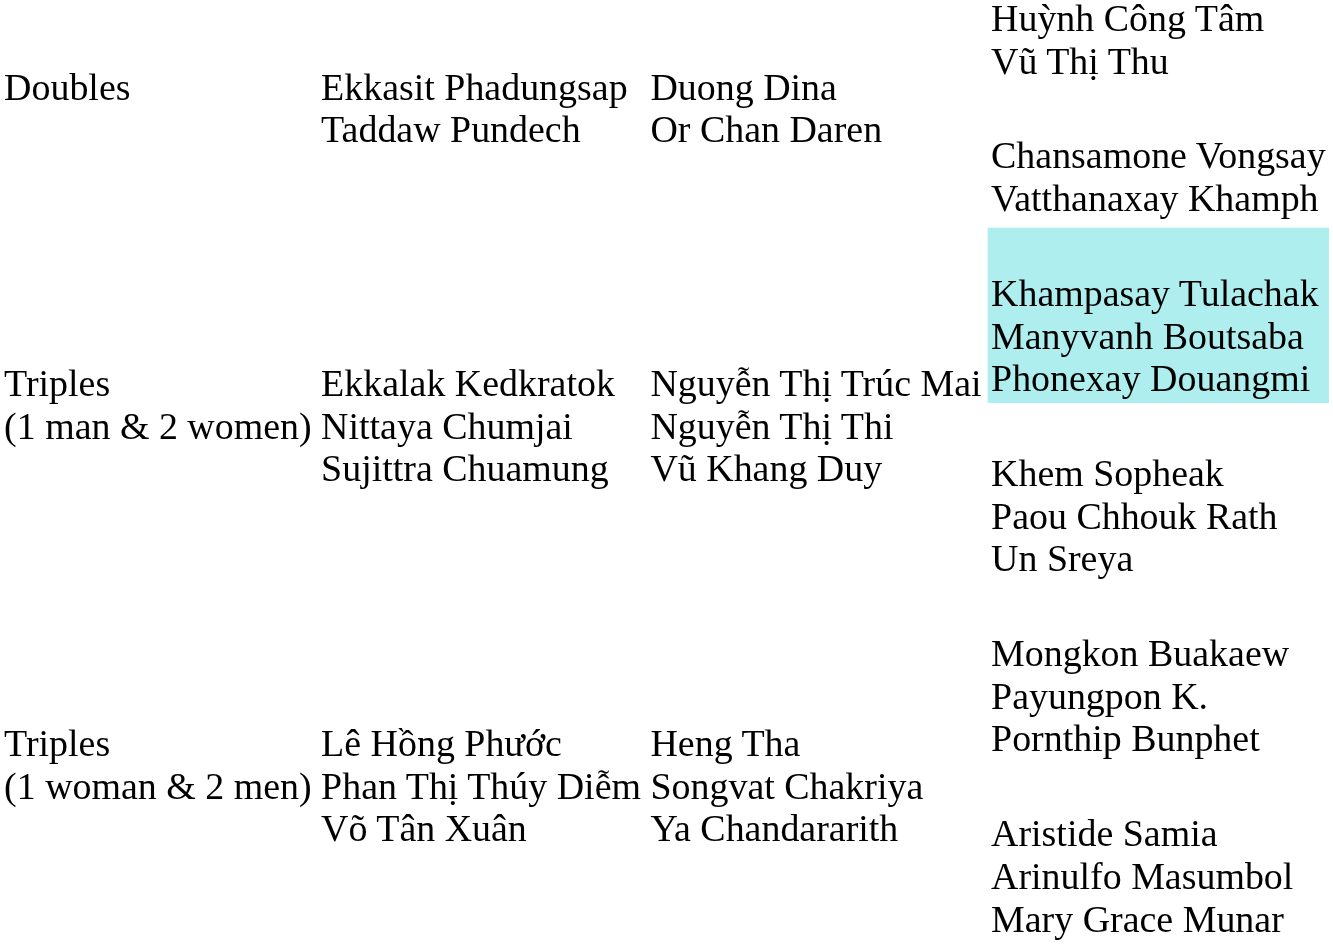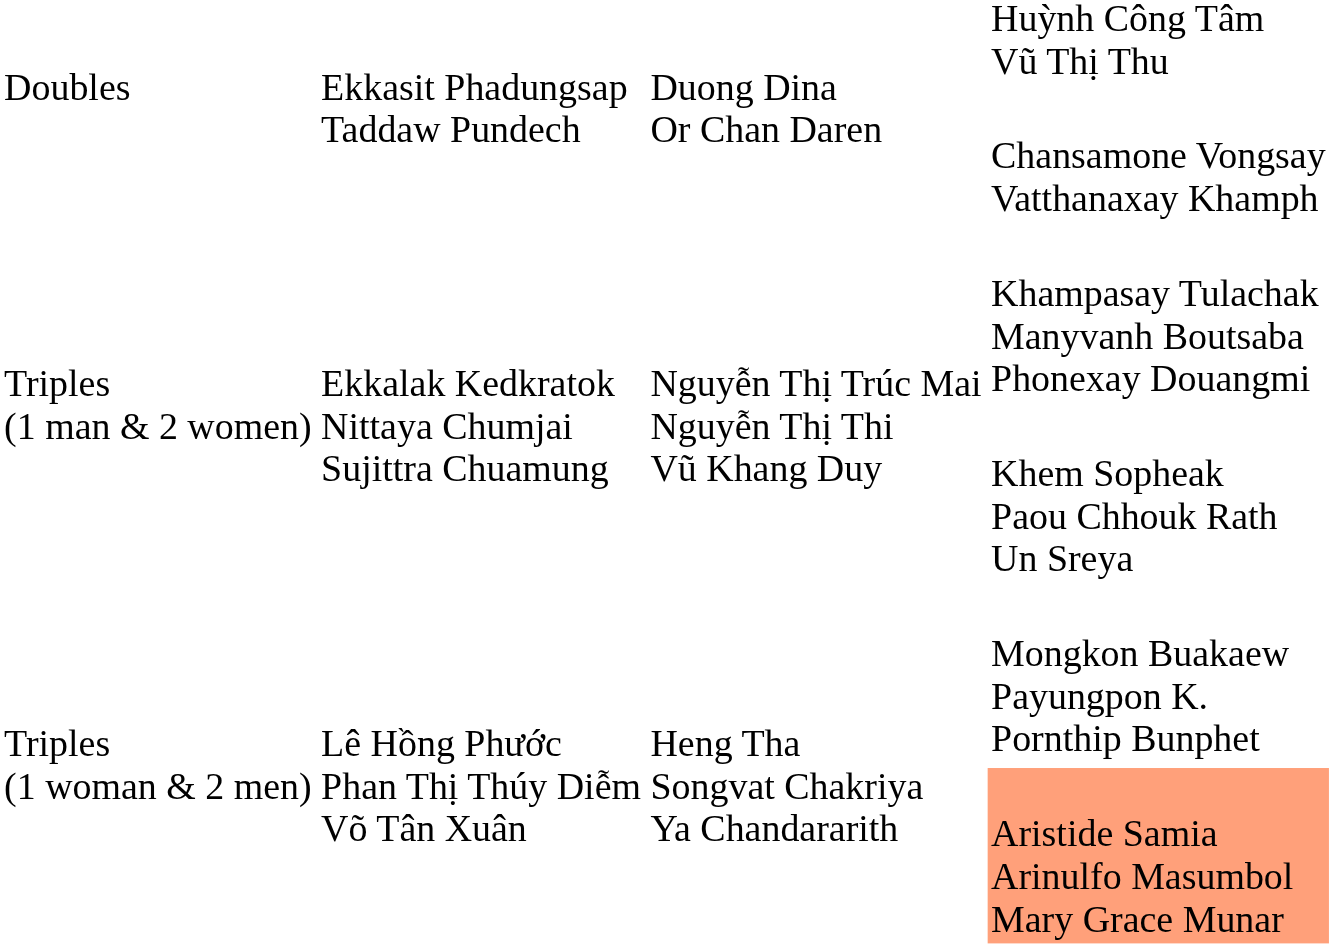(1155, 335) paleturquoise background -> (1155, 335) no background
(1142, 876) no background -> (1142, 876) lightsalmon background
